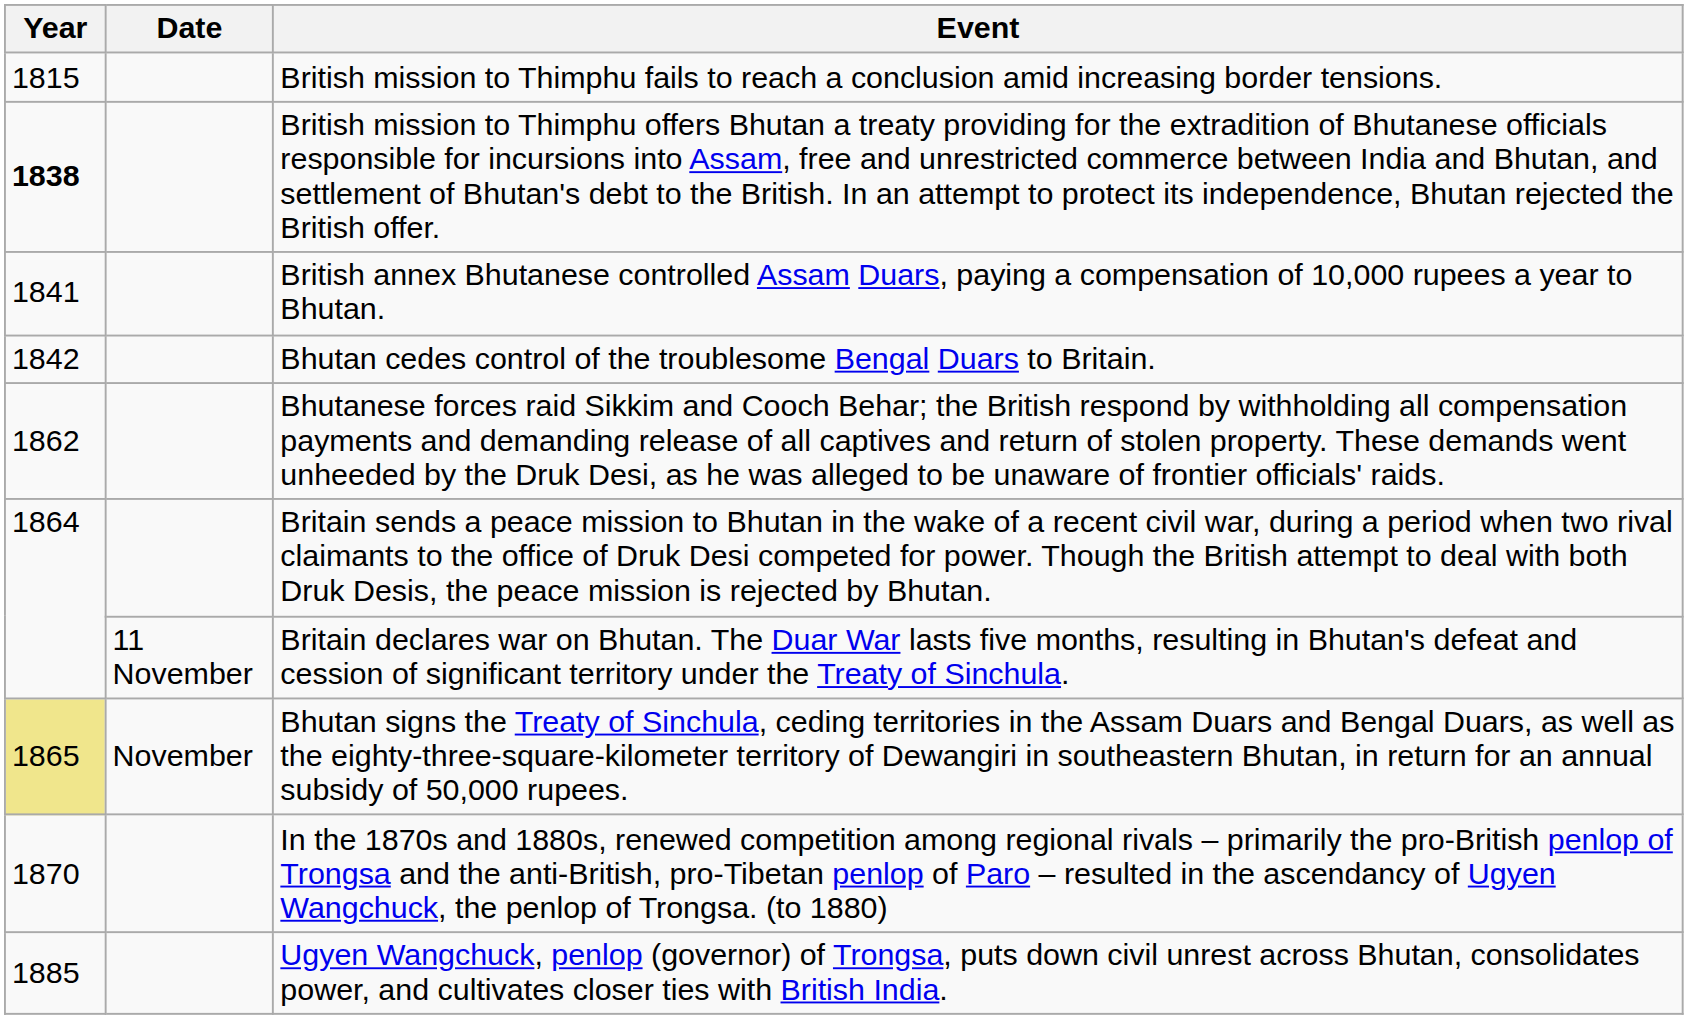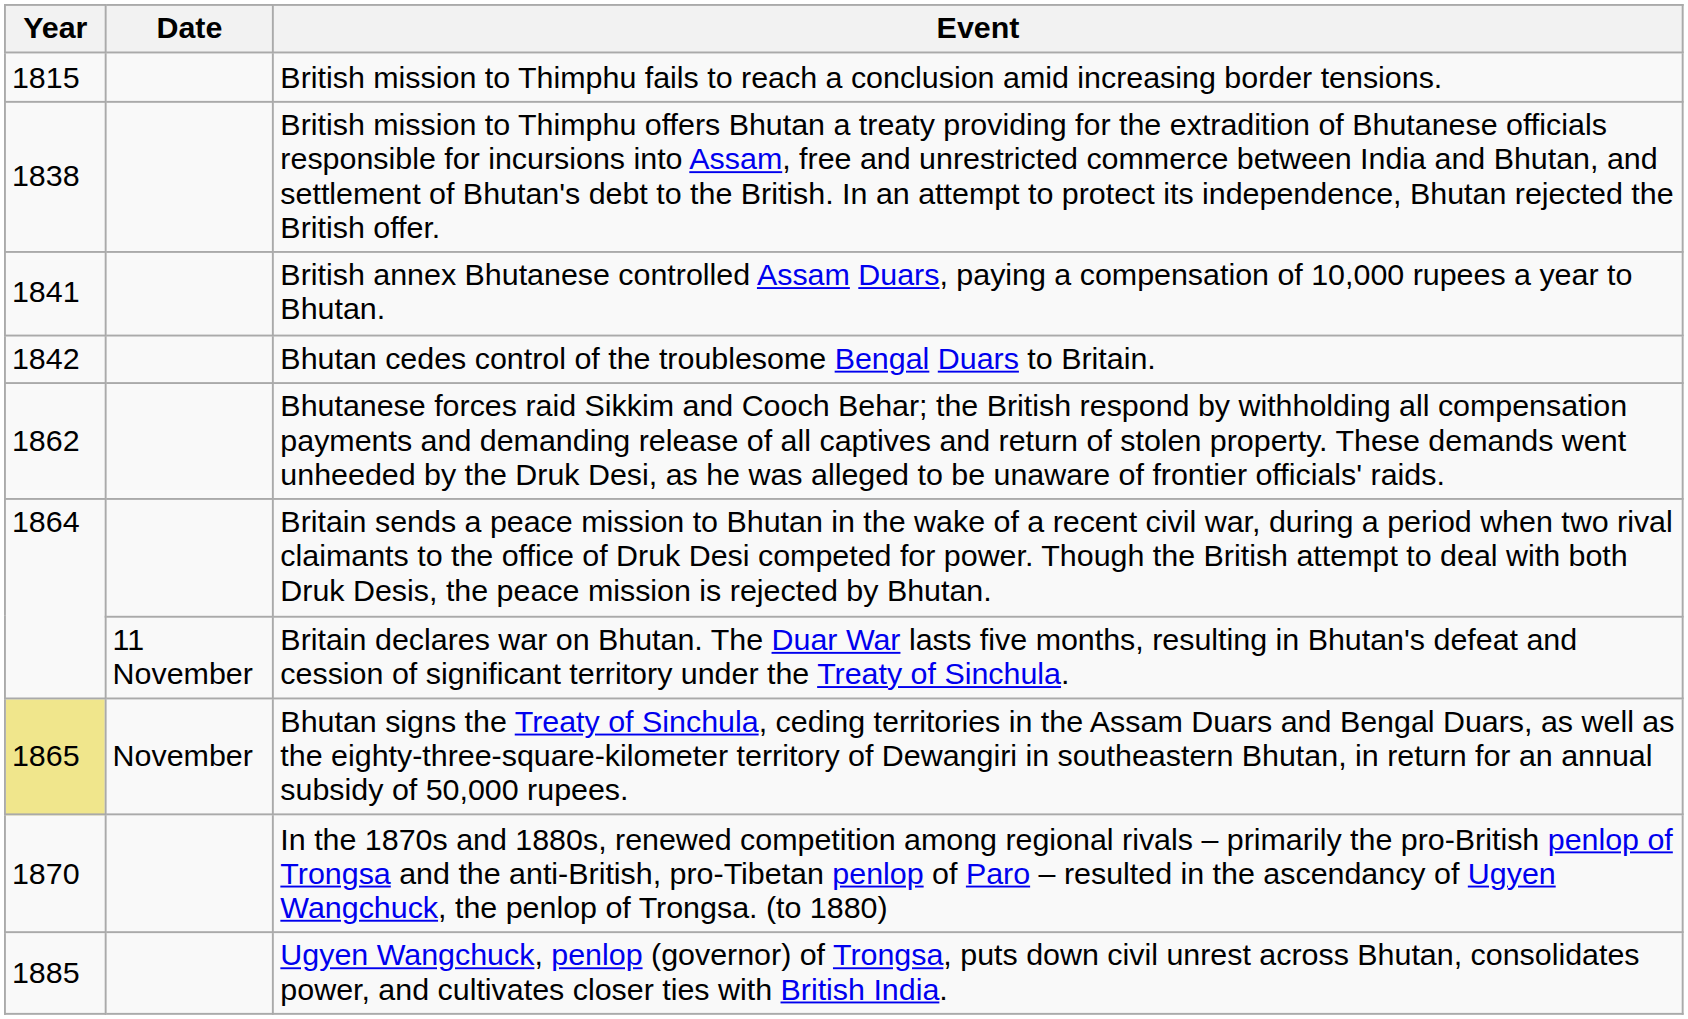(46, 176) bold -> (46, 176) normal
